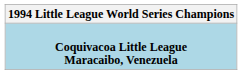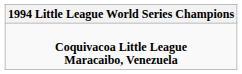(121, 53) lightblue background -> (121, 53) no background
